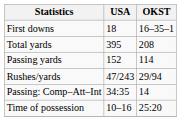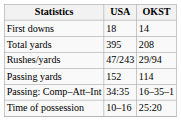(157, 28) 16–35–1 -> (144, 28) 14
rows swapped: (34, 76) <-> (34, 60)
(144, 92) 14 -> (157, 92) 16–35–1
